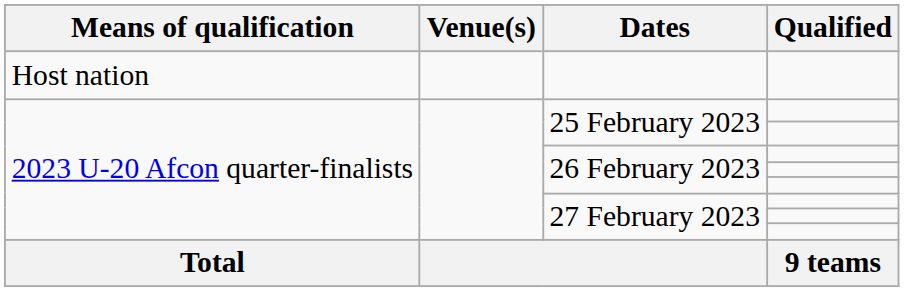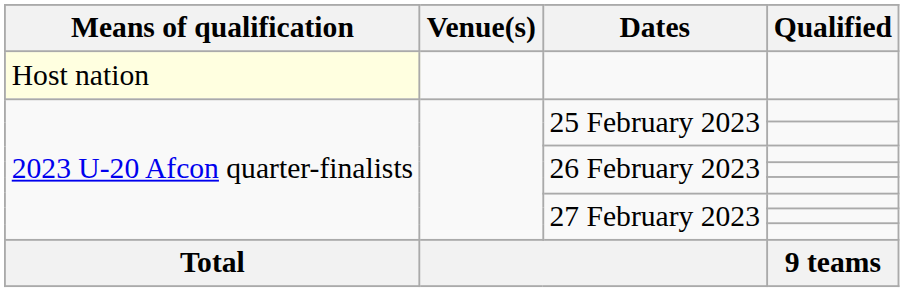(80, 74) no background -> (80, 74) lightyellow background
